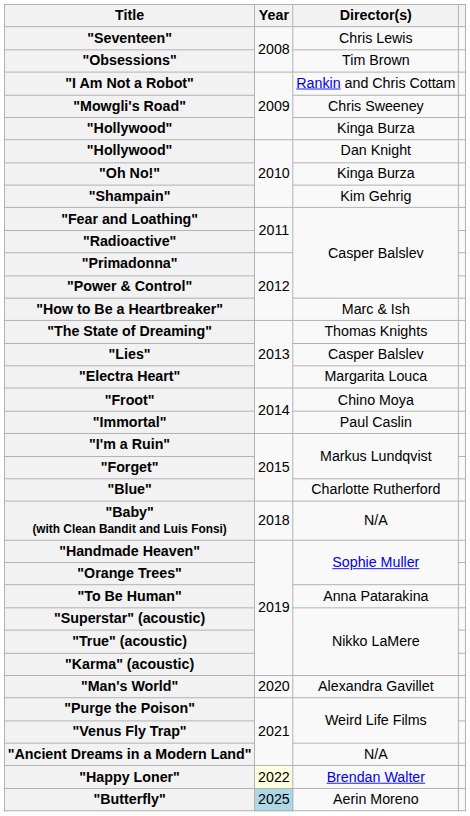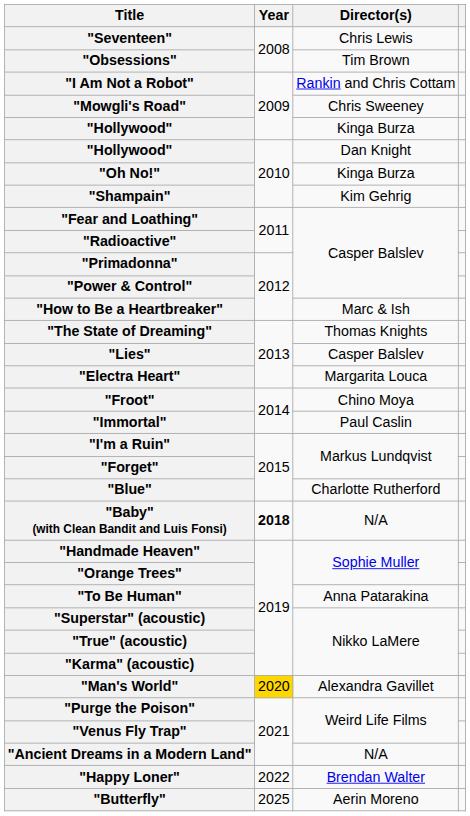(274, 520) normal -> (274, 520) bold
(274, 686) no background -> (274, 686) gold background
(274, 777) lightyellow background -> (274, 777) no background
(274, 799) lightblue background -> (274, 799) no background
